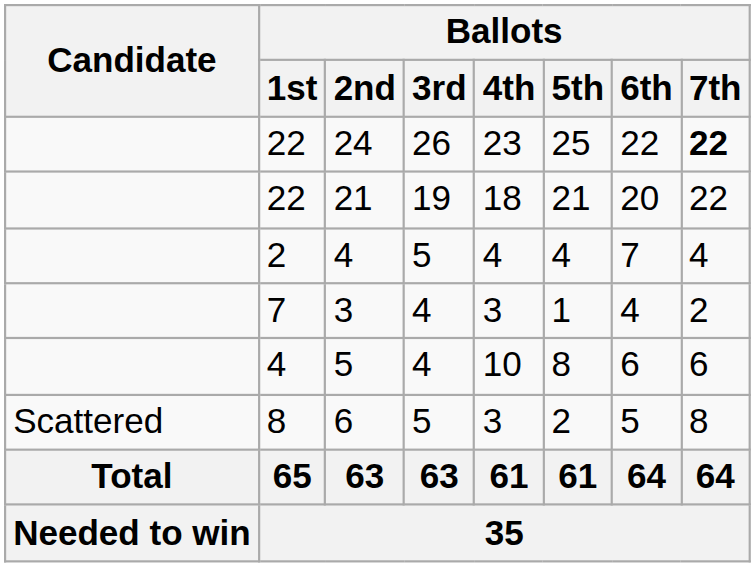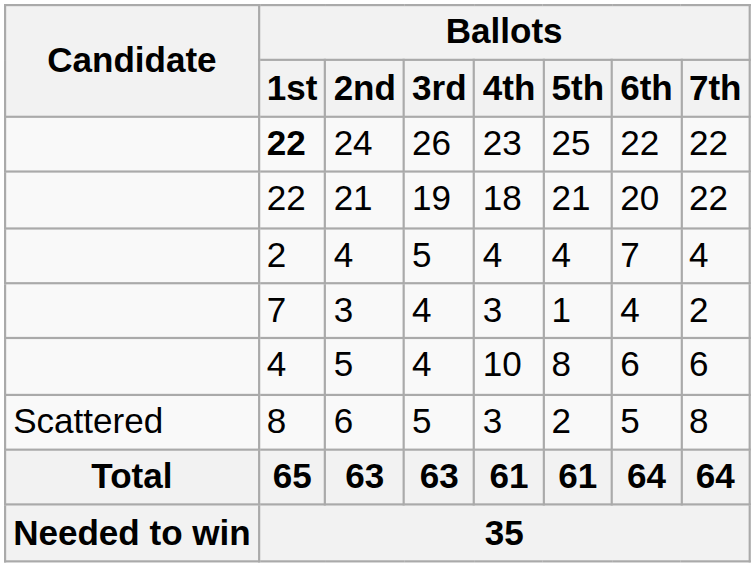(286, 143) normal -> (286, 143) bold
(708, 143) bold -> (708, 143) normal
